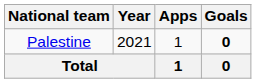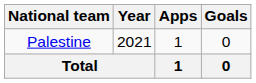(226, 41) bold -> (226, 41) normal
